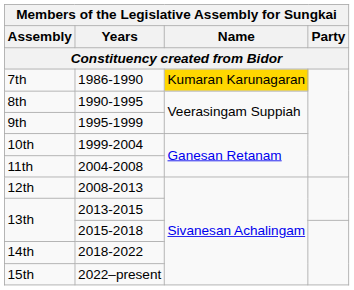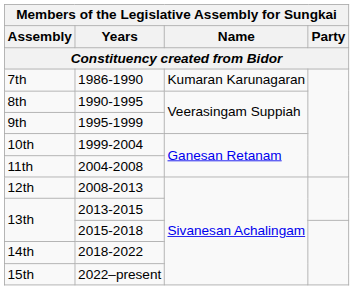(236, 79) gold background -> (236, 79) no background
